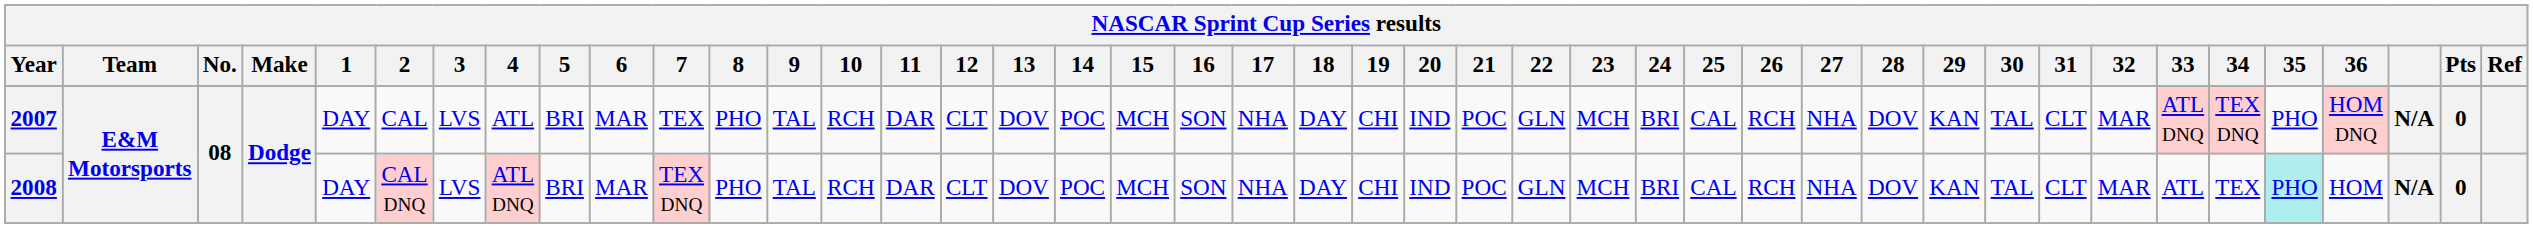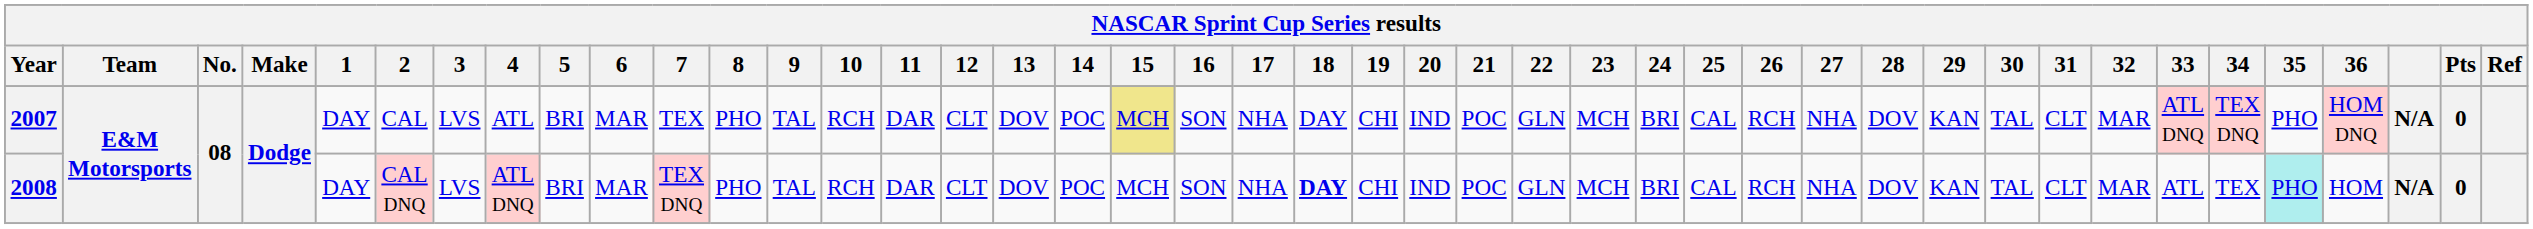(1143, 119) no background -> (1143, 119) khaki background
(1323, 188) normal -> (1323, 188) bold
